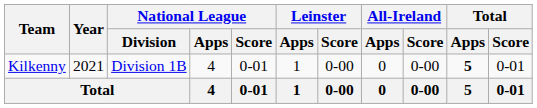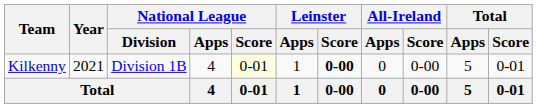(254, 66) no background -> (254, 66) lightyellow background
(339, 66) normal -> (339, 66) bold
(468, 66) bold -> (468, 66) normal
